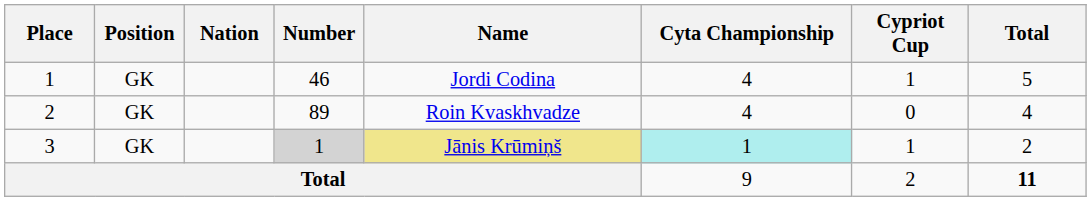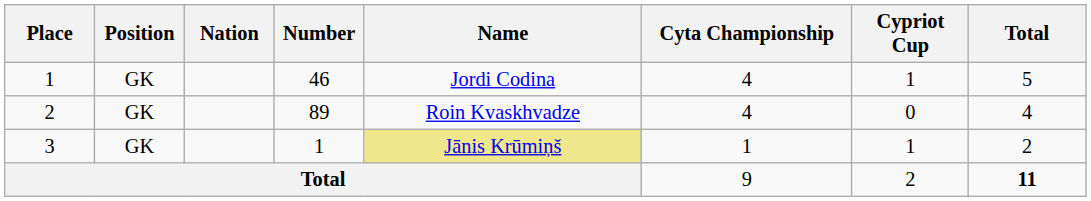(319, 146) lightgrey background -> (319, 146) no background
(747, 146) paleturquoise background -> (747, 146) no background
